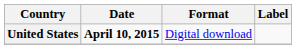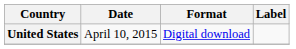(122, 34) bold -> (121, 34) normal
